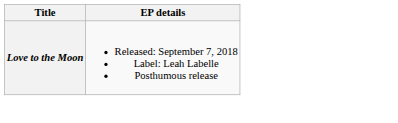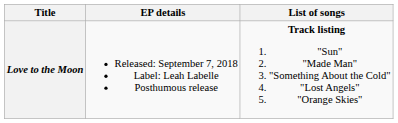+ column: (317, 12)
